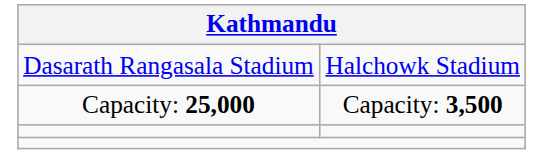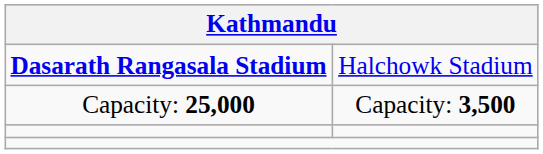(168, 64) normal -> (168, 64) bold
